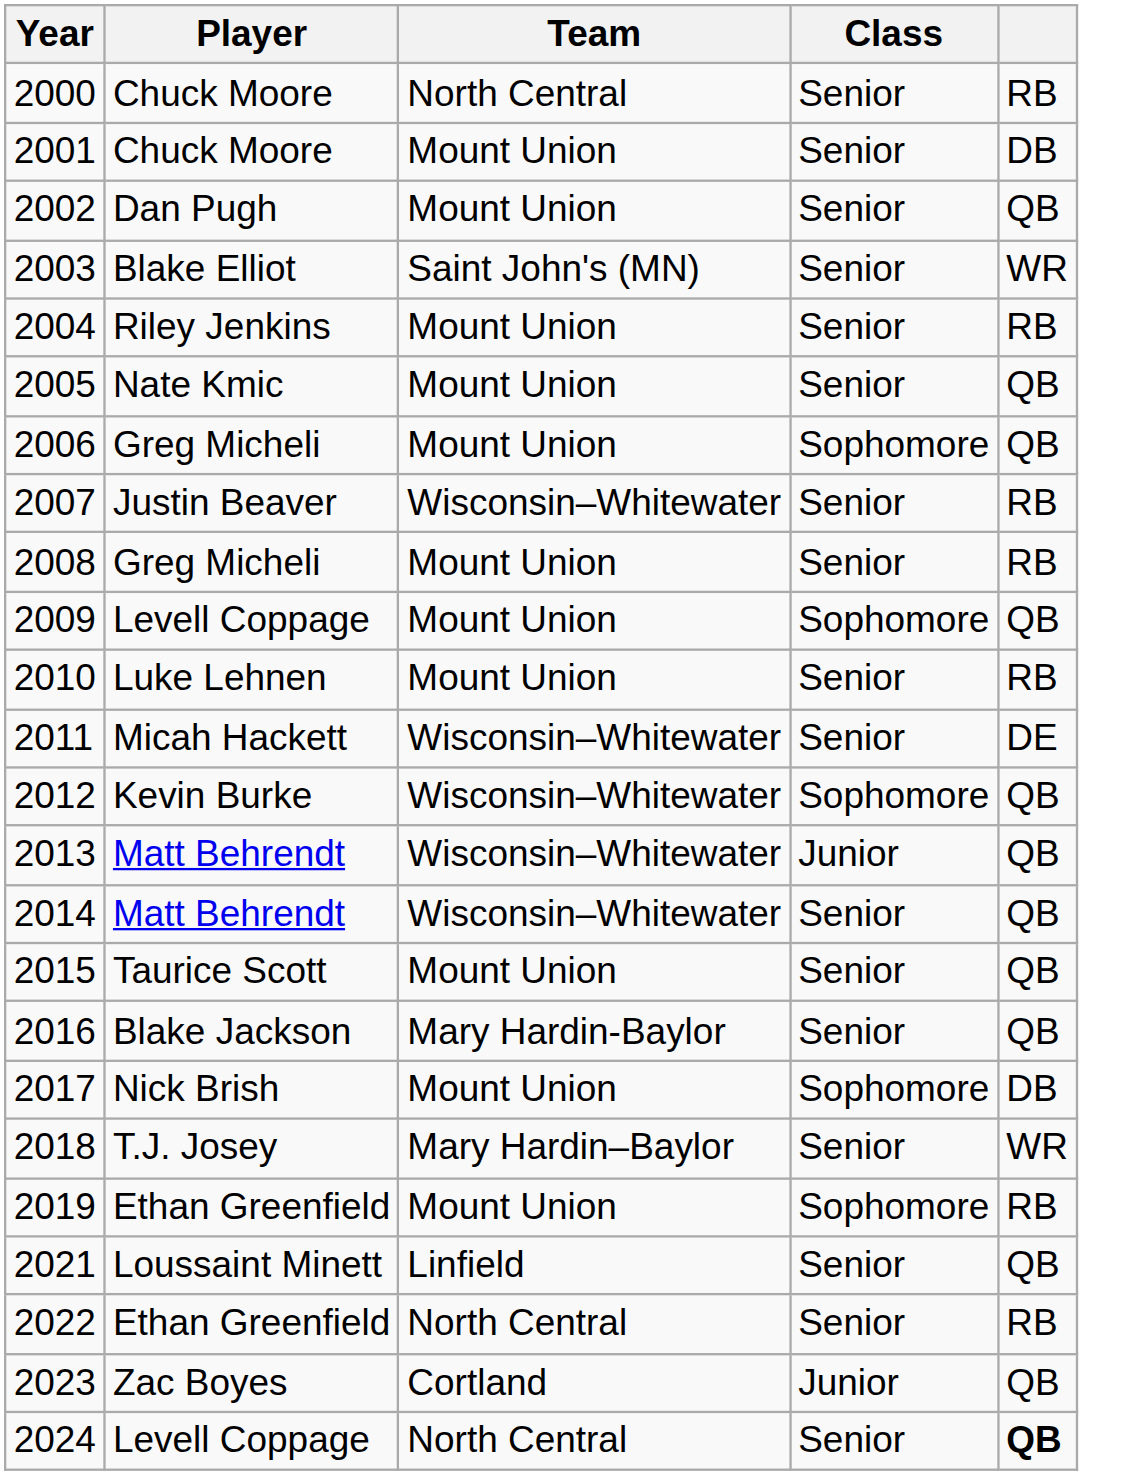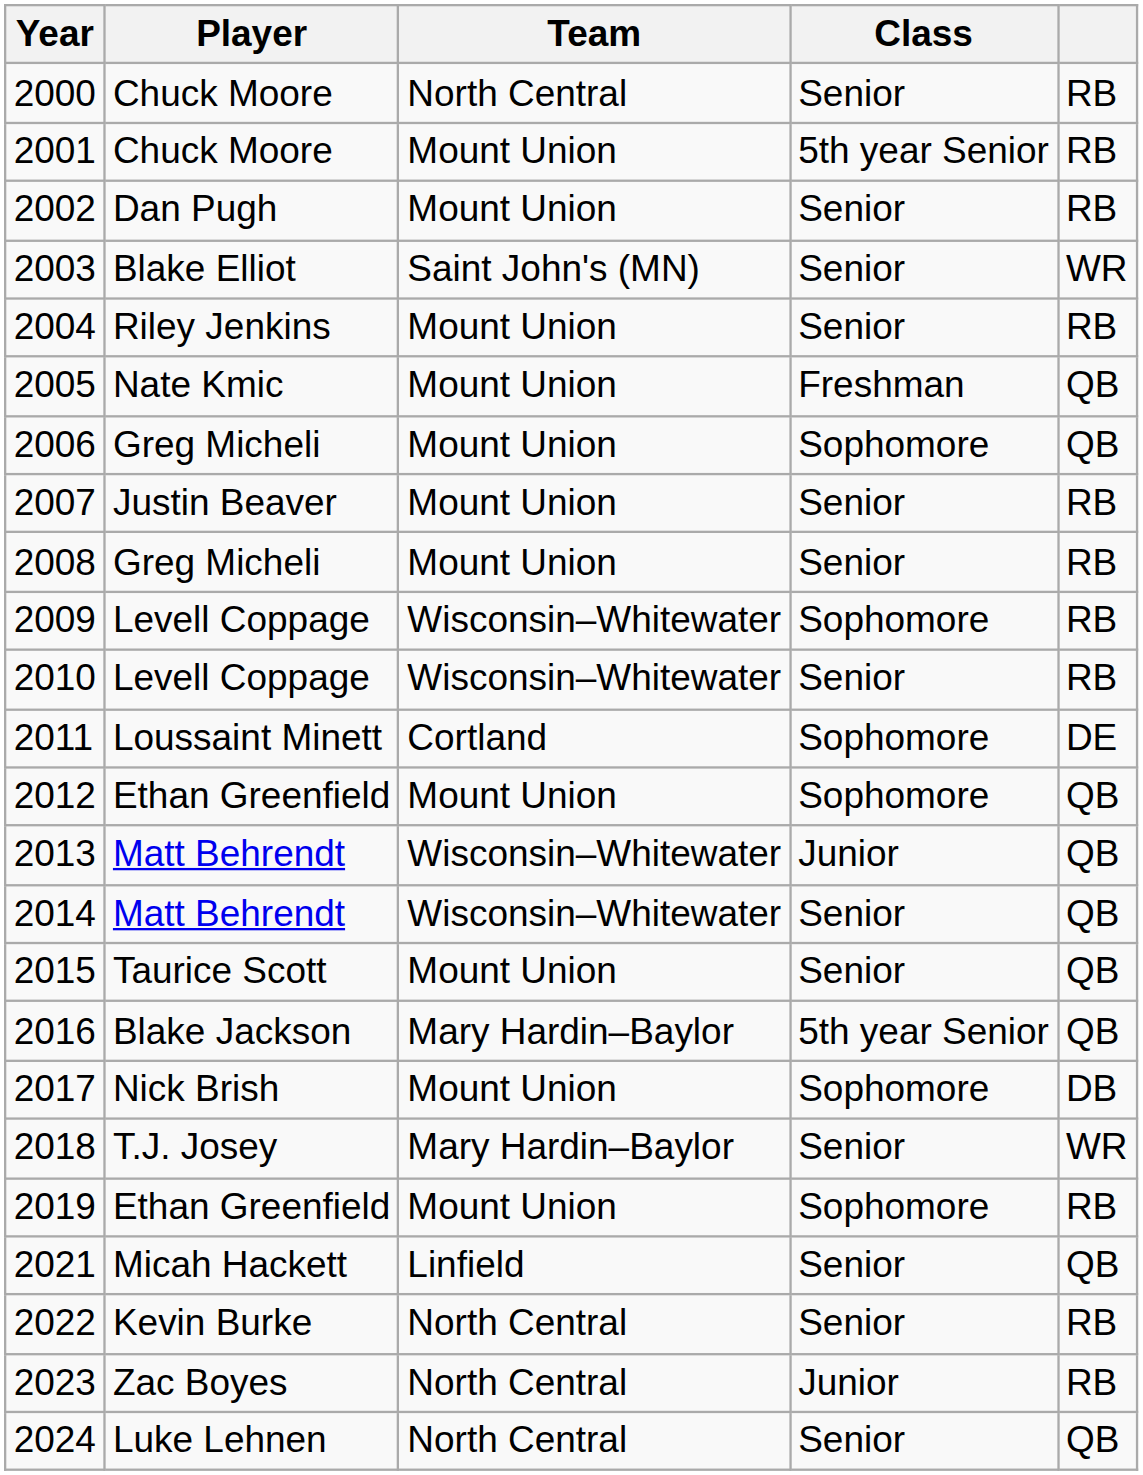(852, 151) Senior -> (924, 151) 5th year Senior
(1032, 151) DB -> (1092, 151) RB
(1033, 209) QB -> (1092, 209) RB
(852, 385) Senior -> (881, 385) Freshman
(594, 502) Wisconsin–Whitewater -> (512, 502) Mount Union
(512, 619) Mount Union -> (594, 619) Wisconsin–Whitewater
(1033, 619) QB -> (1092, 619) RB
(220, 678) Luke Lehnen -> (241, 678) Levell Coppage
(512, 678) Mount Union -> (594, 678) Wisconsin–Whitewater
(230, 737) Micah Hackett -> (248, 737) Loussaint Minett
(594, 737) Wisconsin–Whitewater -> (477, 737) Cortland
(852, 737) Senior -> (894, 737) Sophomore
(213, 795) Kevin Burke -> (252, 795) Ethan Greenfield
(594, 795) Wisconsin–Whitewater -> (512, 795) Mount Union
(567, 1030) Mary Hardin-Baylor -> (571, 1030) Mary Hardin–Baylor
(852, 1030) Senior -> (924, 1030) 5th year Senior
(248, 1264) Loussaint Minett -> (230, 1264) Micah Hackett
(252, 1323) Ethan Greenfield -> (213, 1323) Kevin Burke
(477, 1381) Cortland -> (517, 1381) North Central
(1033, 1381) QB -> (1092, 1381) RB
(241, 1440) Levell Coppage -> (220, 1440) Luke Lehnen
(1034, 1440) bold -> (1093, 1440) normal
